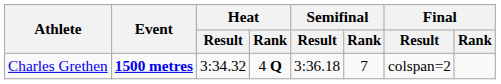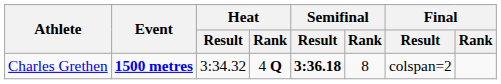(317, 66) normal -> (318, 66) bold
(364, 66) 7 -> (365, 66) 8
